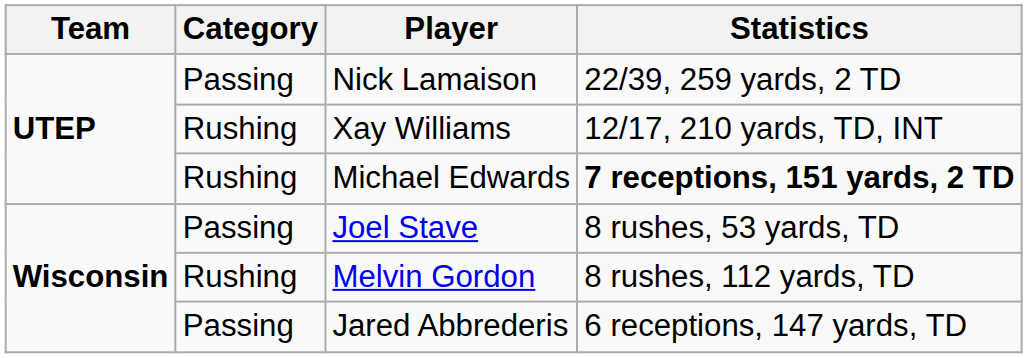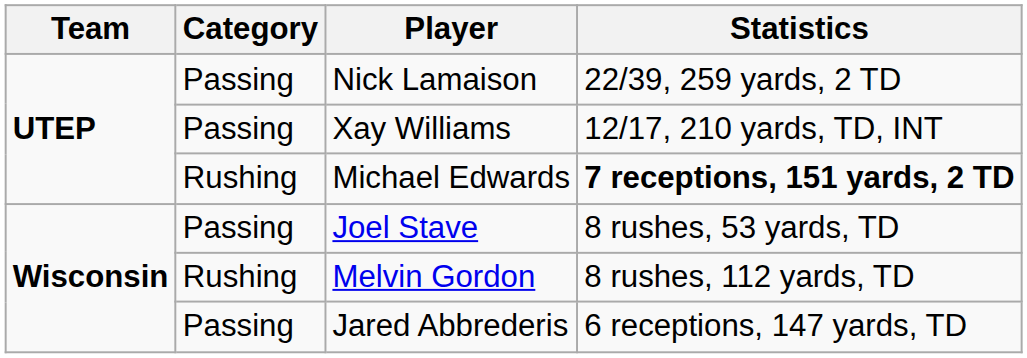(240, 128) Rushing -> (238, 128) Passing
